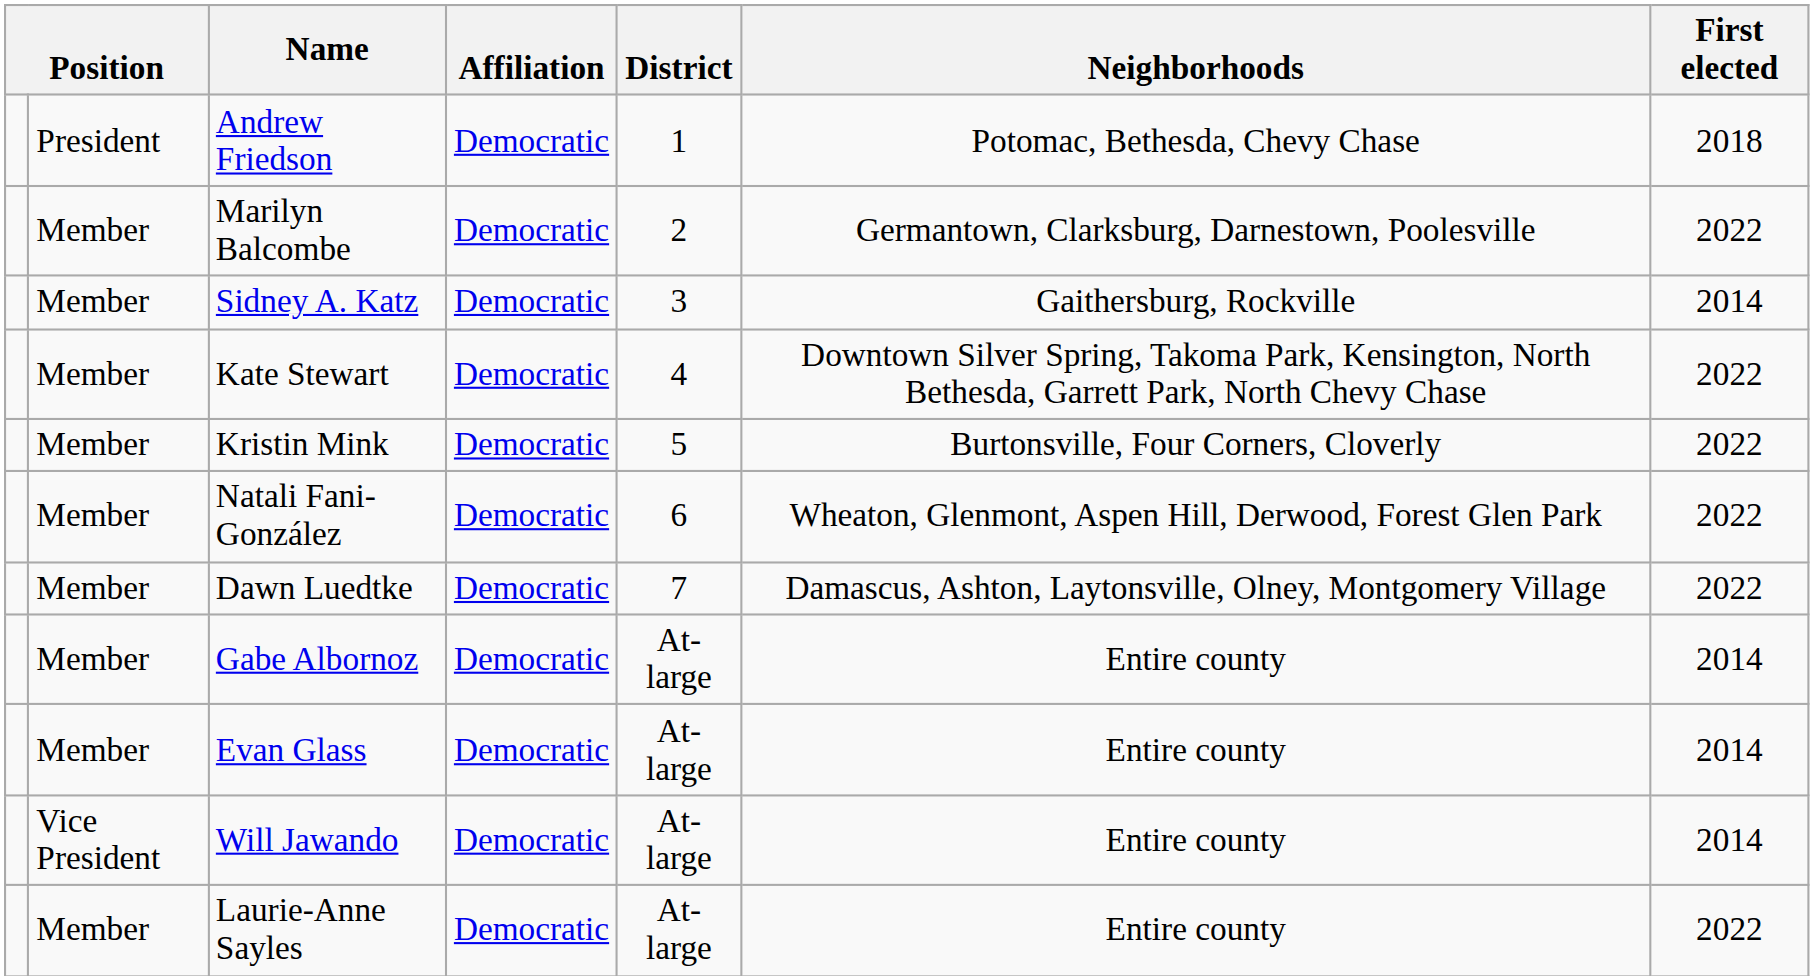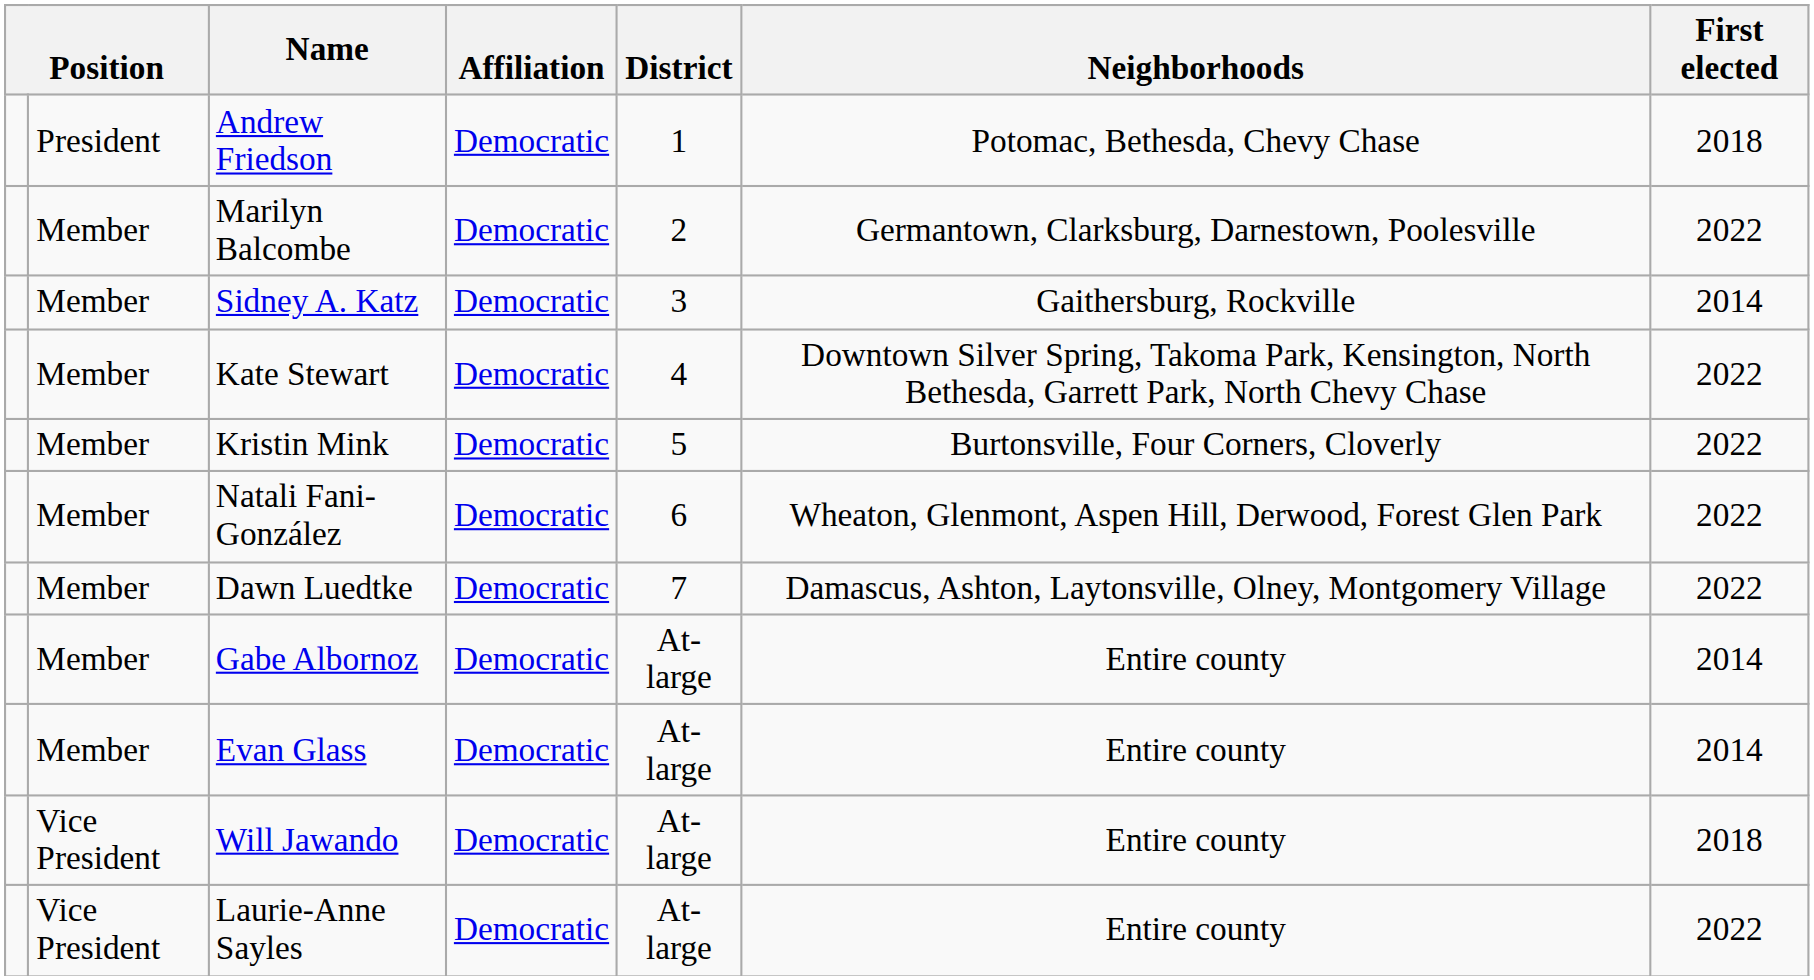(1729, 839) 2014 -> (1729, 839) 2018
(93, 929) Member -> (98, 929) Vice President
